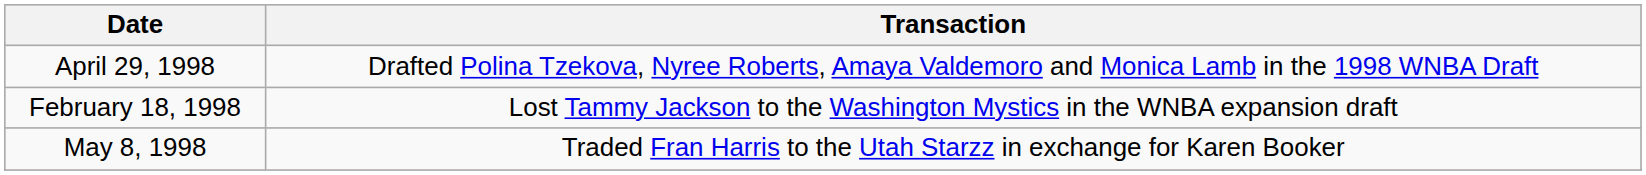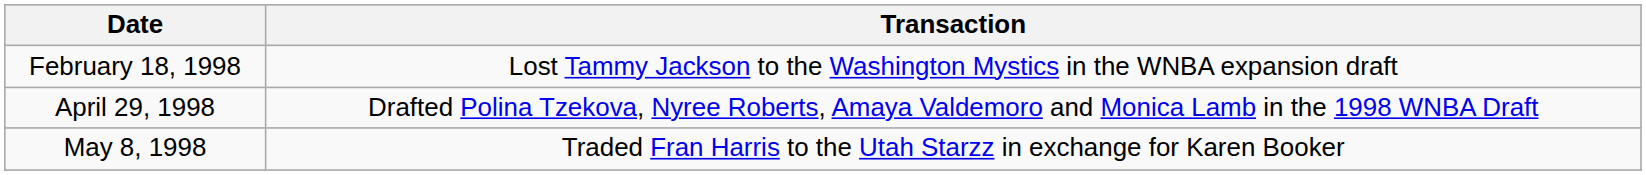rows swapped: (135, 107) <-> (135, 66)
